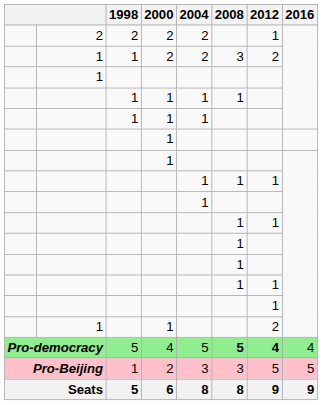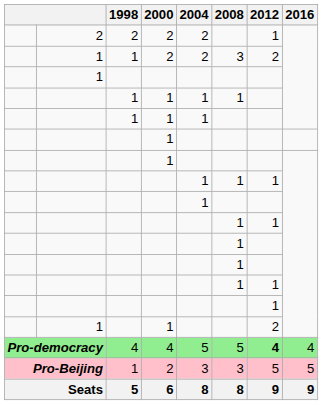(135, 347) 5 -> (135, 347) 4
(240, 347) bold -> (240, 347) normal
